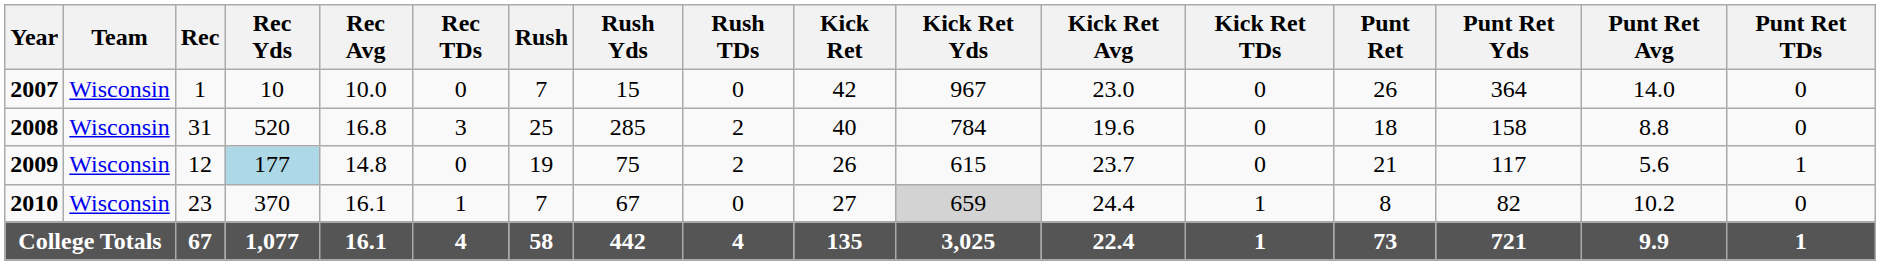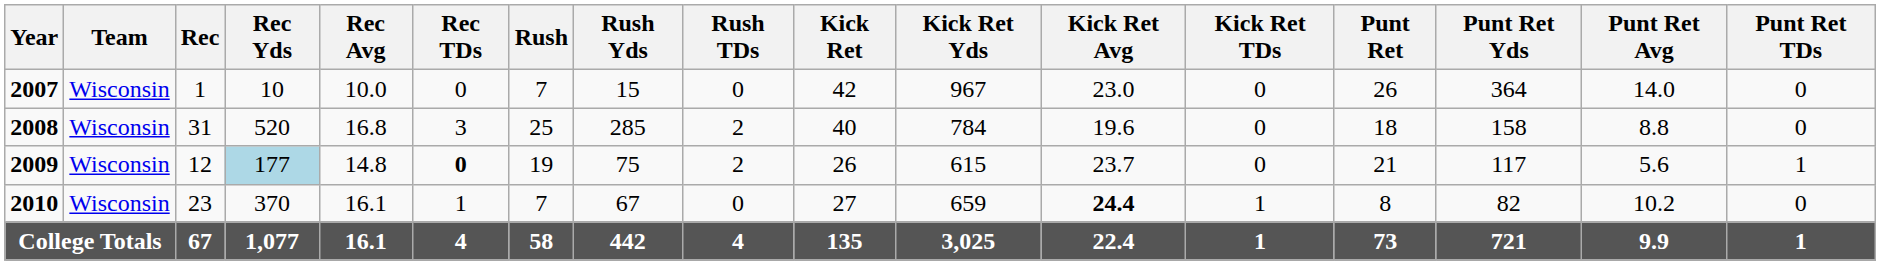(461, 164) normal -> (461, 164) bold
(968, 202) lightgrey background -> (968, 202) no background
(1113, 202) normal -> (1113, 202) bold
